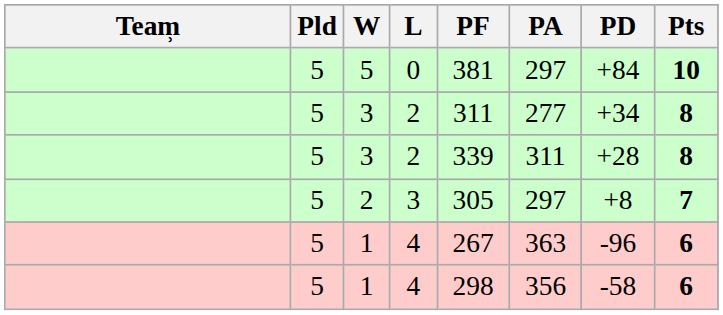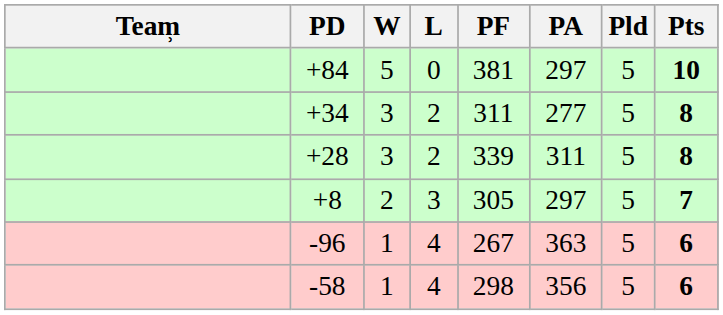columns swapped: (317, 26) <-> (618, 26)
